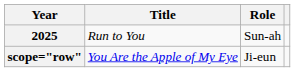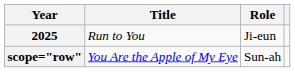(263, 35) Sun-ah -> (260, 35) Ji-eun
(260, 56) Ji-eun -> (263, 56) Sun-ah
